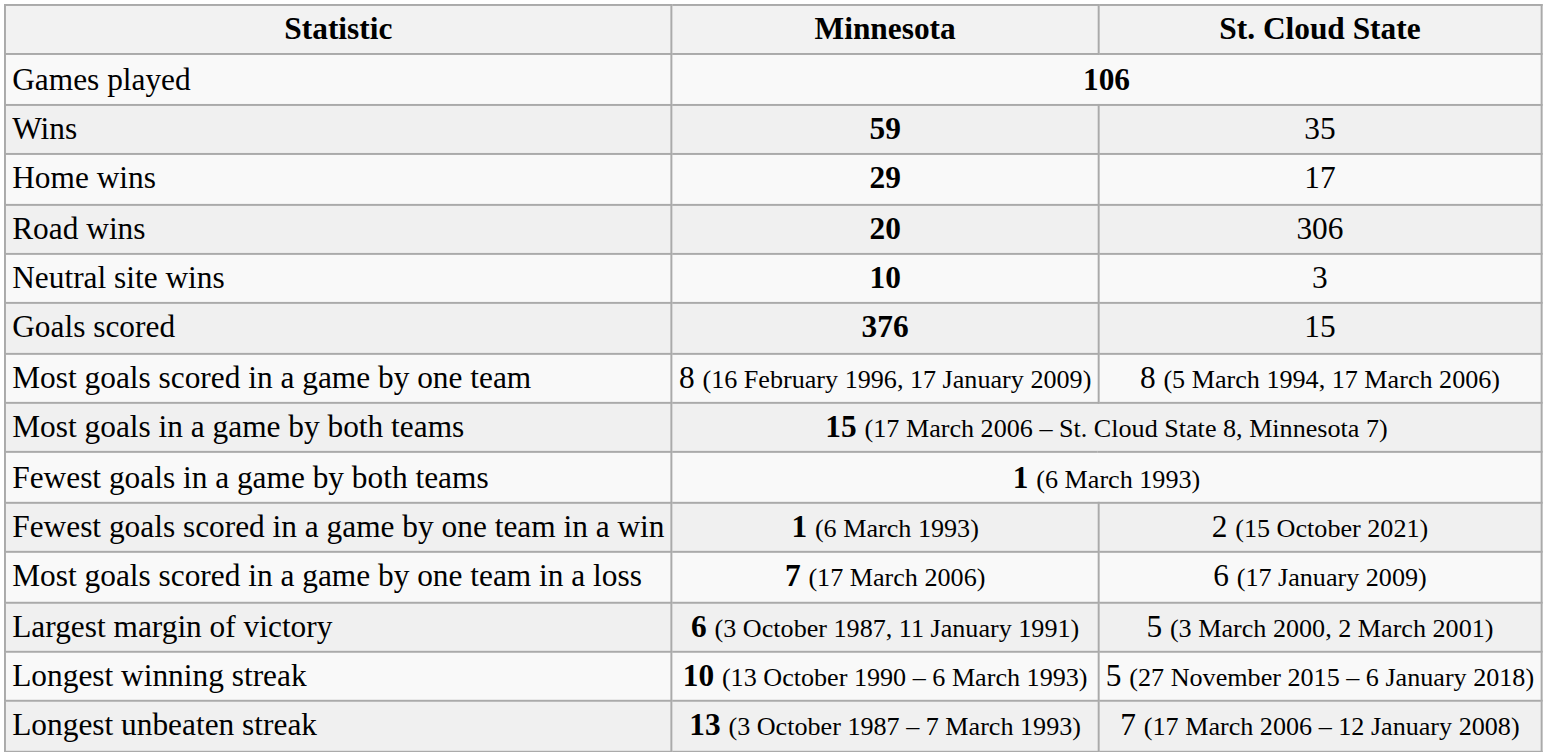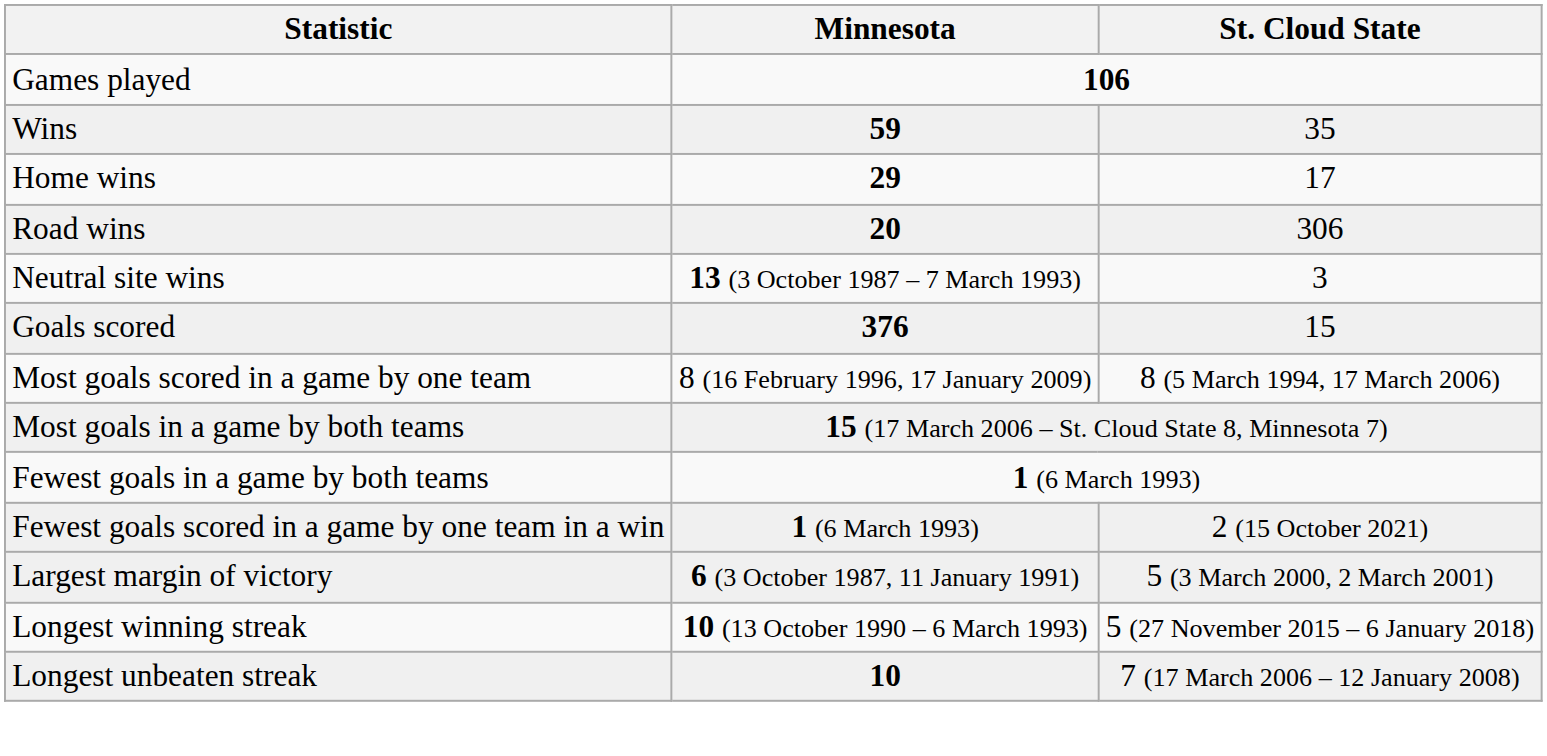(885, 278) 10 -> (885, 278) 13 (3 October 1987 – 7 March 1993)
- row: (327, 576)
(885, 725) 13 (3 October 1987 – 7 March 1993) -> (885, 675) 10
